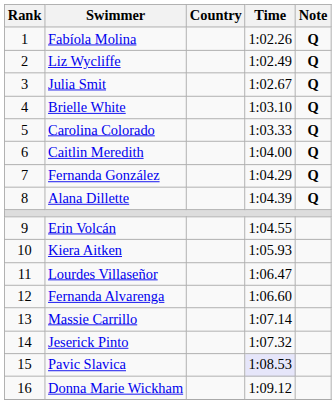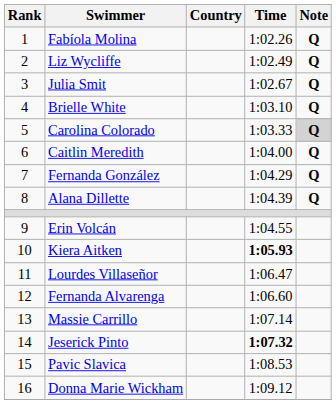(313, 130) no background -> (314, 130) lightgrey background
(270, 250) normal -> (271, 250) bold
(270, 342) normal -> (271, 342) bold
(270, 365) lavender background -> (271, 365) no background
